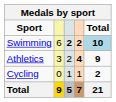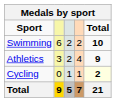(69, 43) bold -> (69, 43) normal
(79, 43) bold -> (79, 43) normal
(98, 43) lightblue background -> (98, 43) no background
(79, 59) bold -> (79, 59) normal
(98, 74) no background -> (98, 74) lightyellow background
